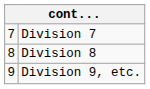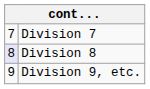(11, 54) no background -> (11, 54) lavender background
